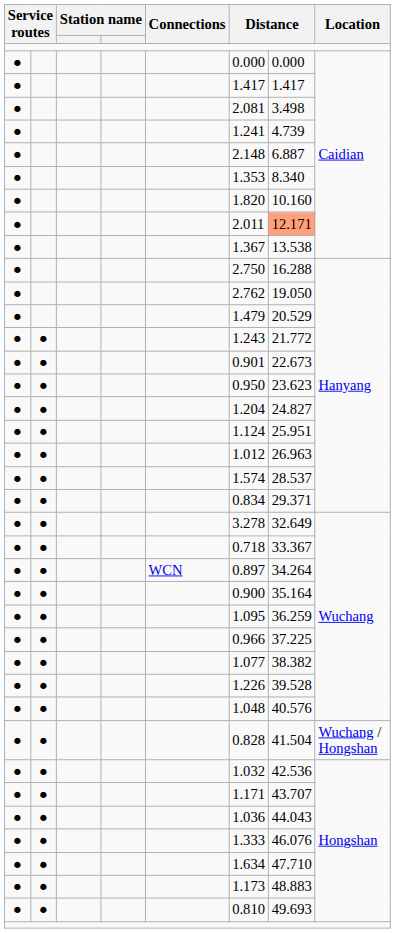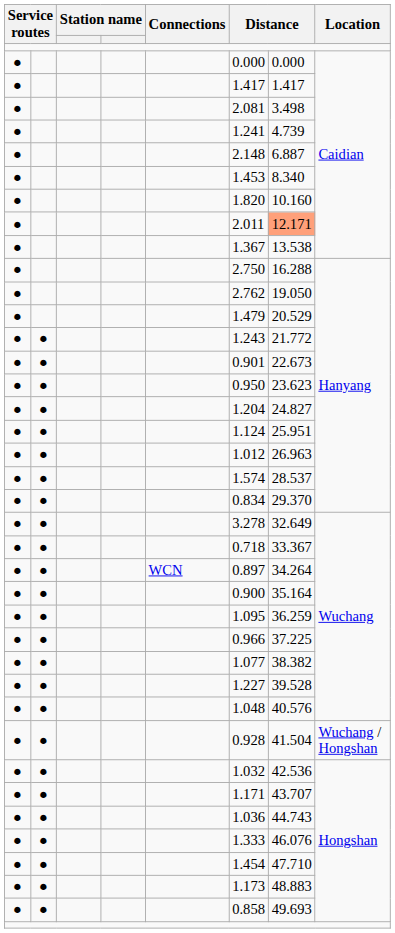(249, 177) 1.353 -> (249, 177) 1.453
(292, 500) 29.371 -> (292, 500) 29.370
(249, 685) 1.226 -> (249, 685) 1.227
(249, 740) 0.828 -> (249, 740) 0.928
(292, 817) 44.043 -> (292, 817) 44.743
(249, 863) 1.634 -> (249, 863) 1.454
(249, 909) 0.810 -> (249, 909) 0.858
